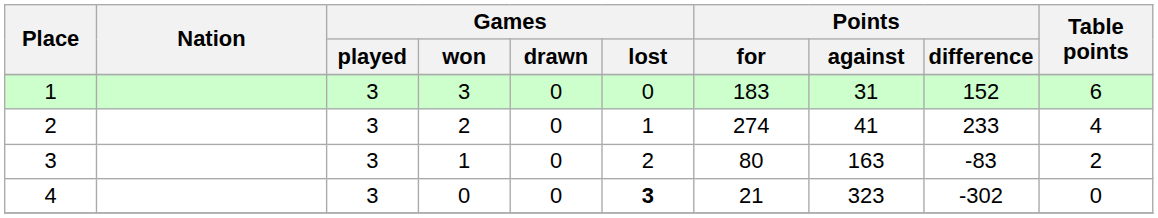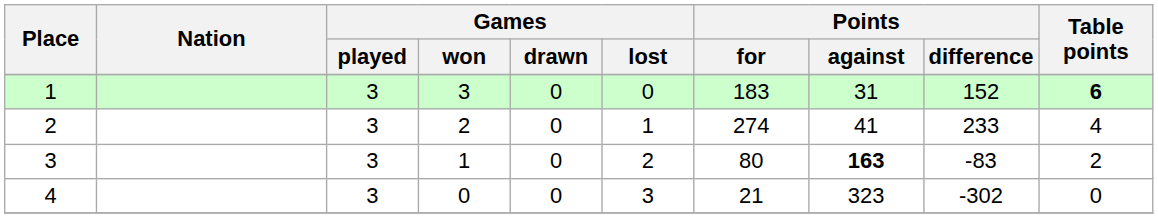(1096, 91) normal -> (1096, 91) bold
(866, 160) normal -> (866, 160) bold
(648, 195) bold -> (648, 195) normal
